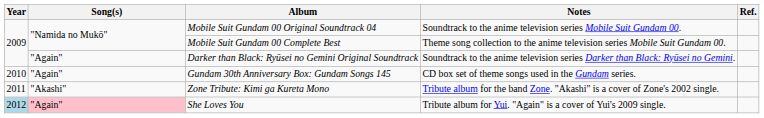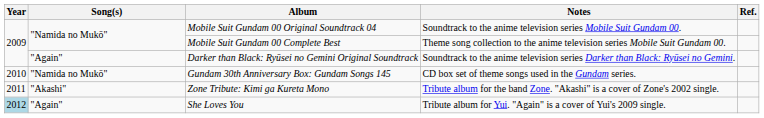(46, 74) "Again" -> (69, 74) "Namida no Mukō"
(46, 105) pink background -> (46, 105) no background
